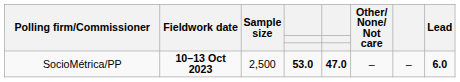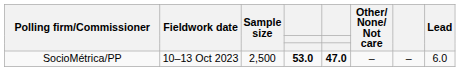(201, 64) bold -> (201, 59) normal
(440, 64) bold -> (440, 59) normal
